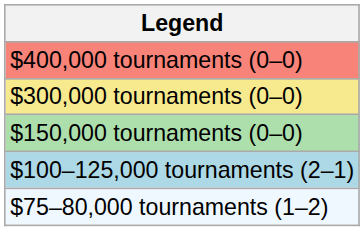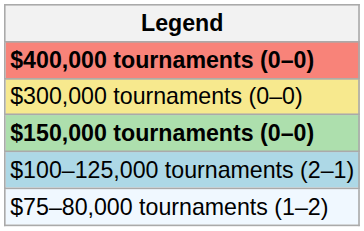(156, 60) normal -> (162, 60) bold
(156, 133) normal -> (162, 133) bold
